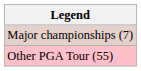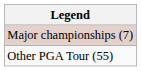(60, 56) pink background -> (60, 56) no background
